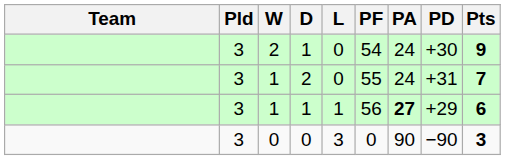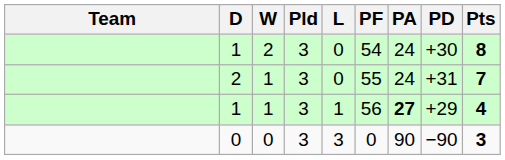columns swapped: (239, 19) <-> (306, 19)
(481, 49) 9 -> (481, 49) 8
(481, 109) 6 -> (481, 109) 4
